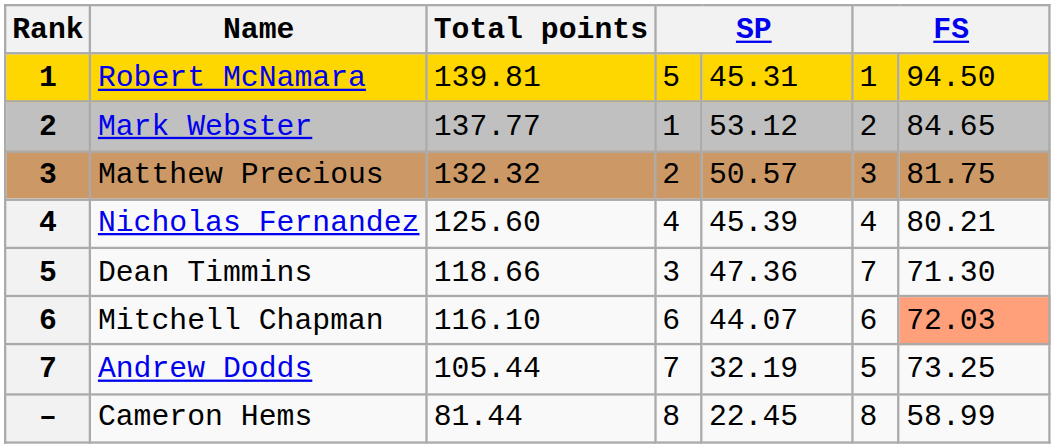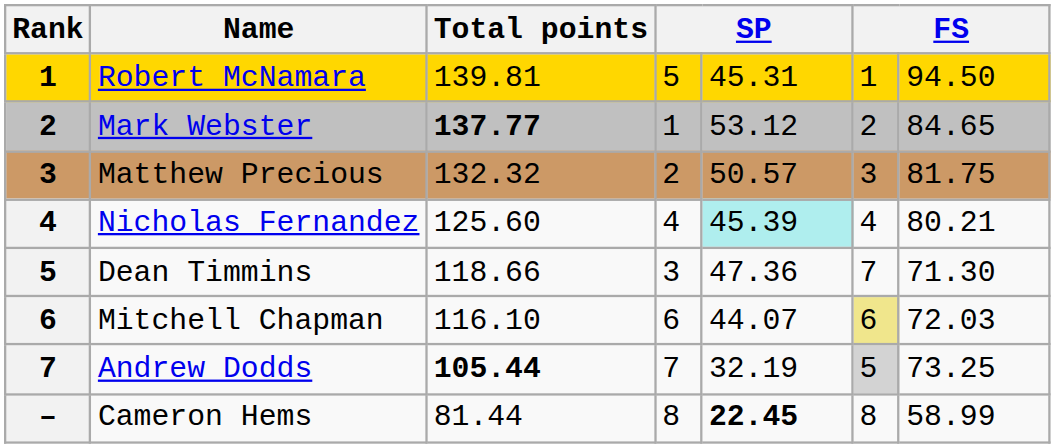(487, 126) normal -> (487, 126) bold
(754, 223) no background -> (754, 223) paleturquoise background
(869, 321) no background -> (869, 321) khaki background
(951, 321) lightsalmon background -> (951, 321) no background
(487, 369) normal -> (487, 369) bold
(869, 369) no background -> (869, 369) lightgrey background
(754, 418) normal -> (754, 418) bold
